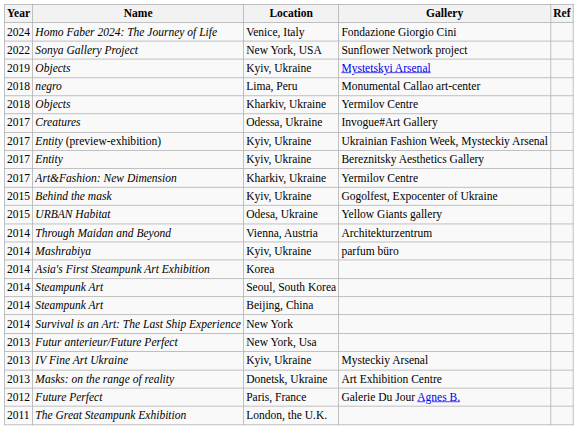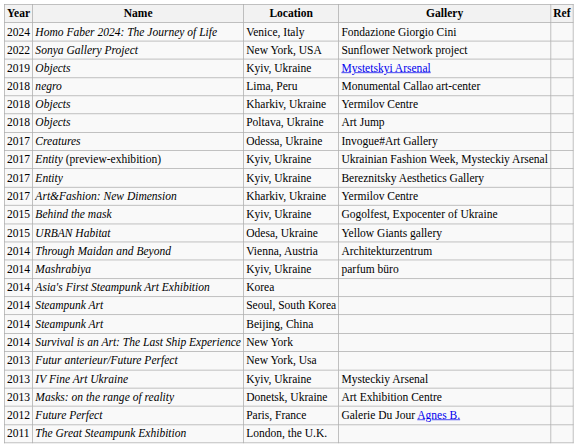+ row: (53, 123)
